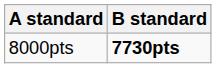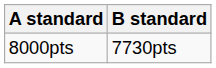(146, 47) bold -> (144, 47) normal
